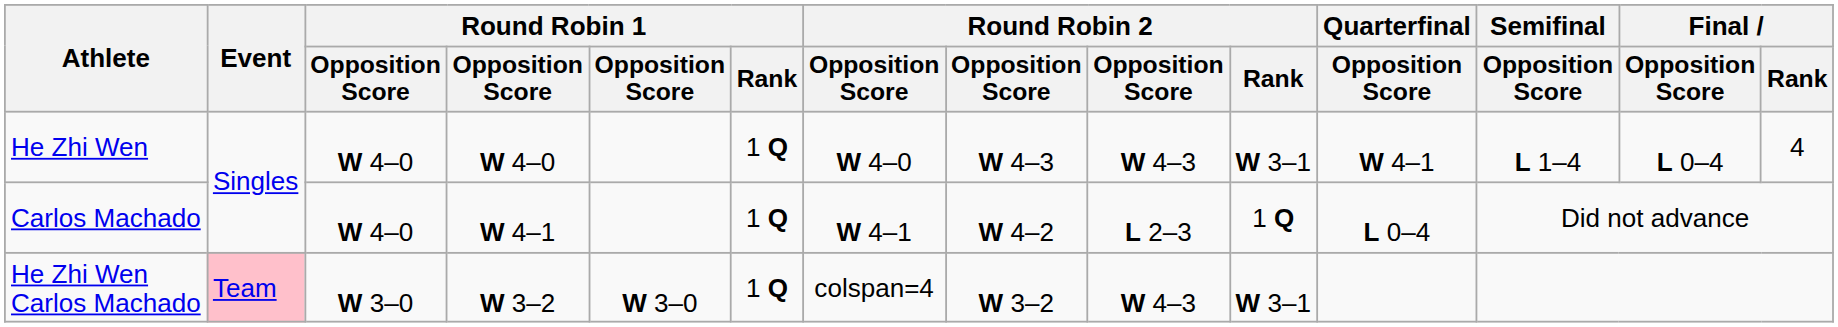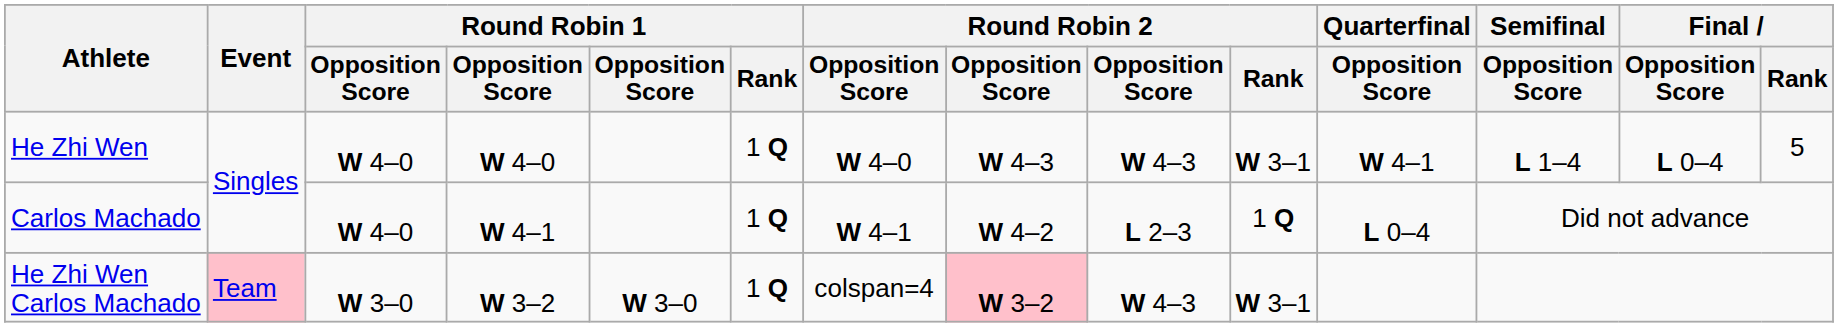(1797, 148) 4 -> (1797, 148) 5
(1016, 302) no background -> (1016, 302) pink background
